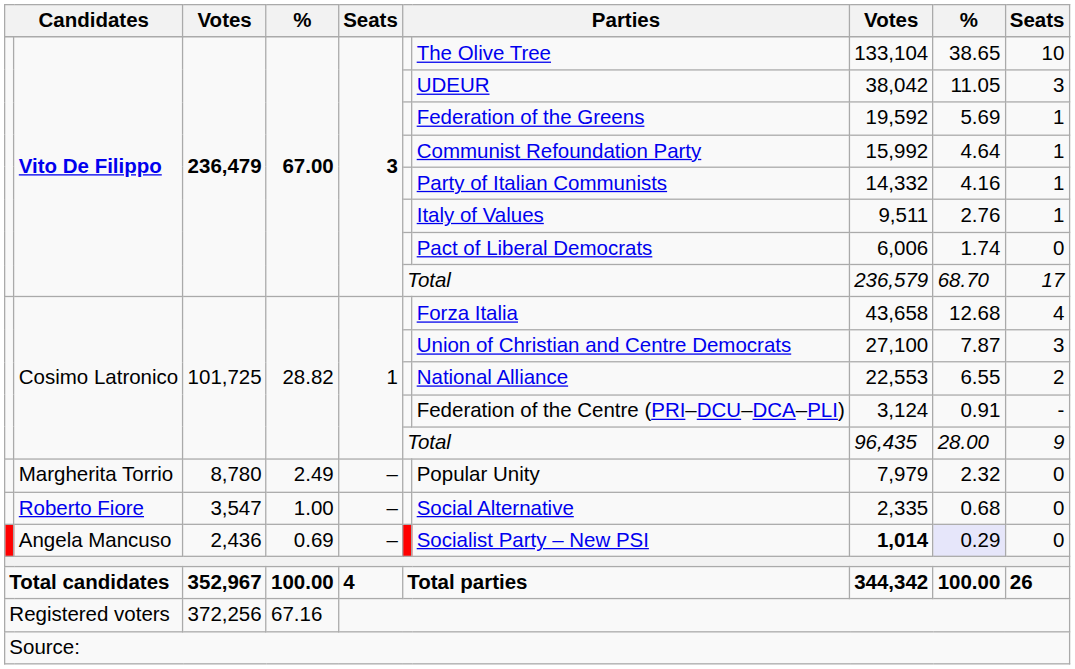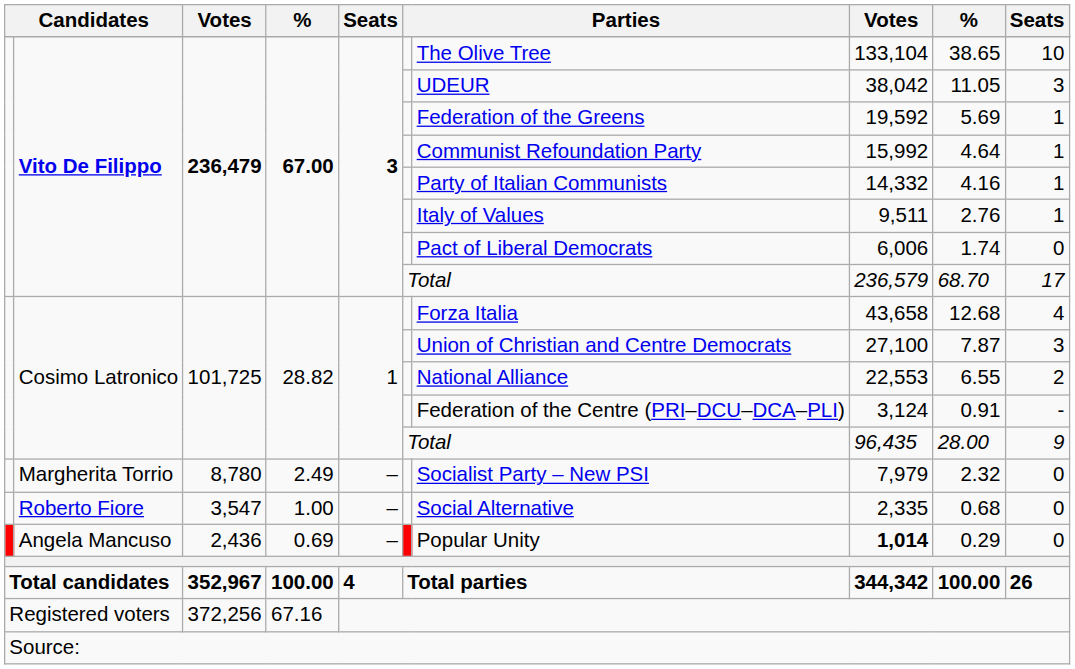(478, 475) Popular Unity -> (533, 475) Socialist Party – New PSI
(533, 540) Socialist Party – New PSI -> (478, 540) Popular Unity
(980, 540) lavender background -> (980, 540) no background
